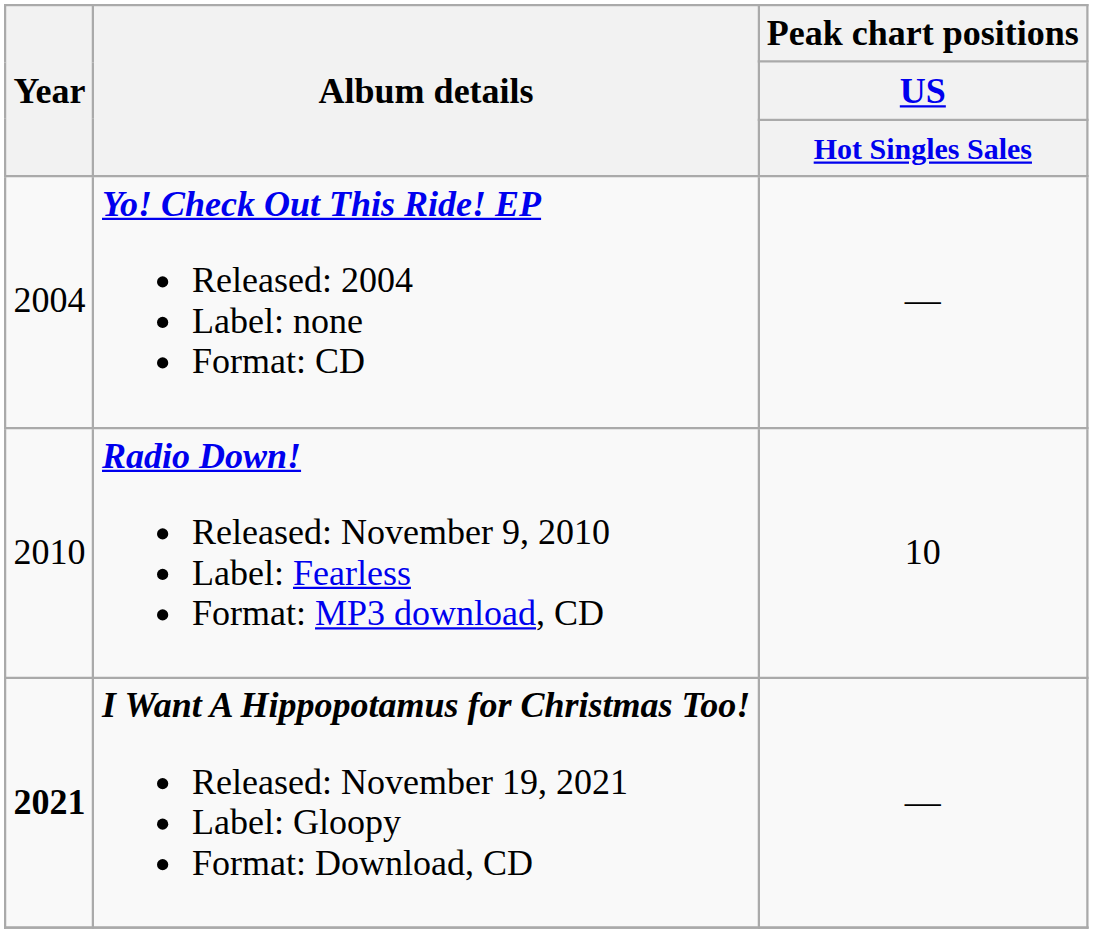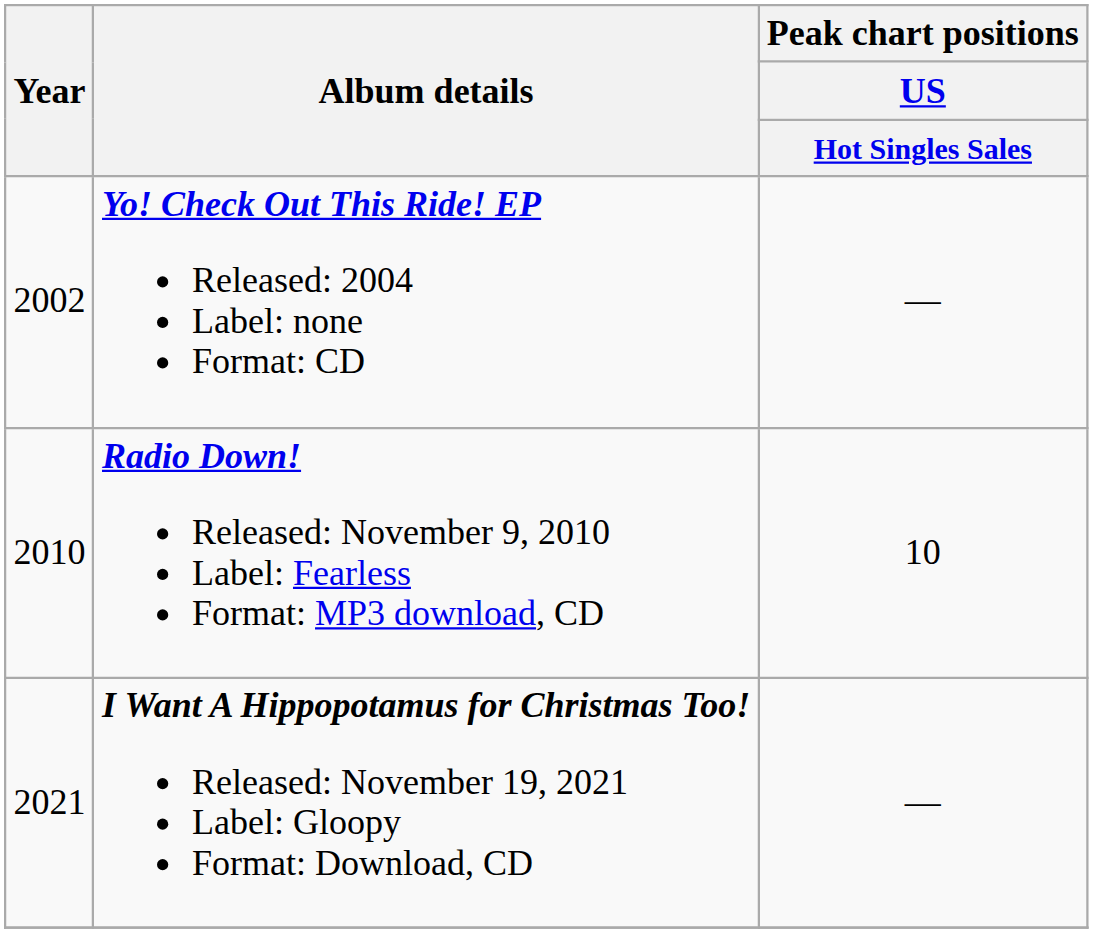(49, 301) 2004 -> (49, 301) 2002
(49, 802) bold -> (49, 802) normal
